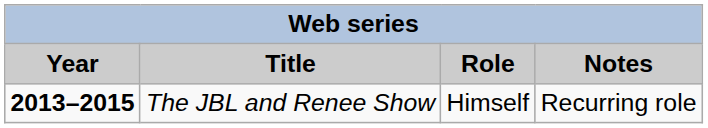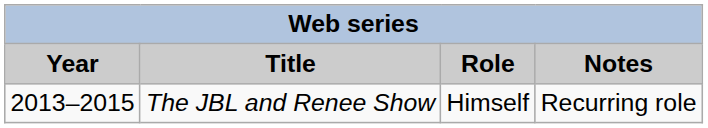(73, 102) bold -> (73, 102) normal
